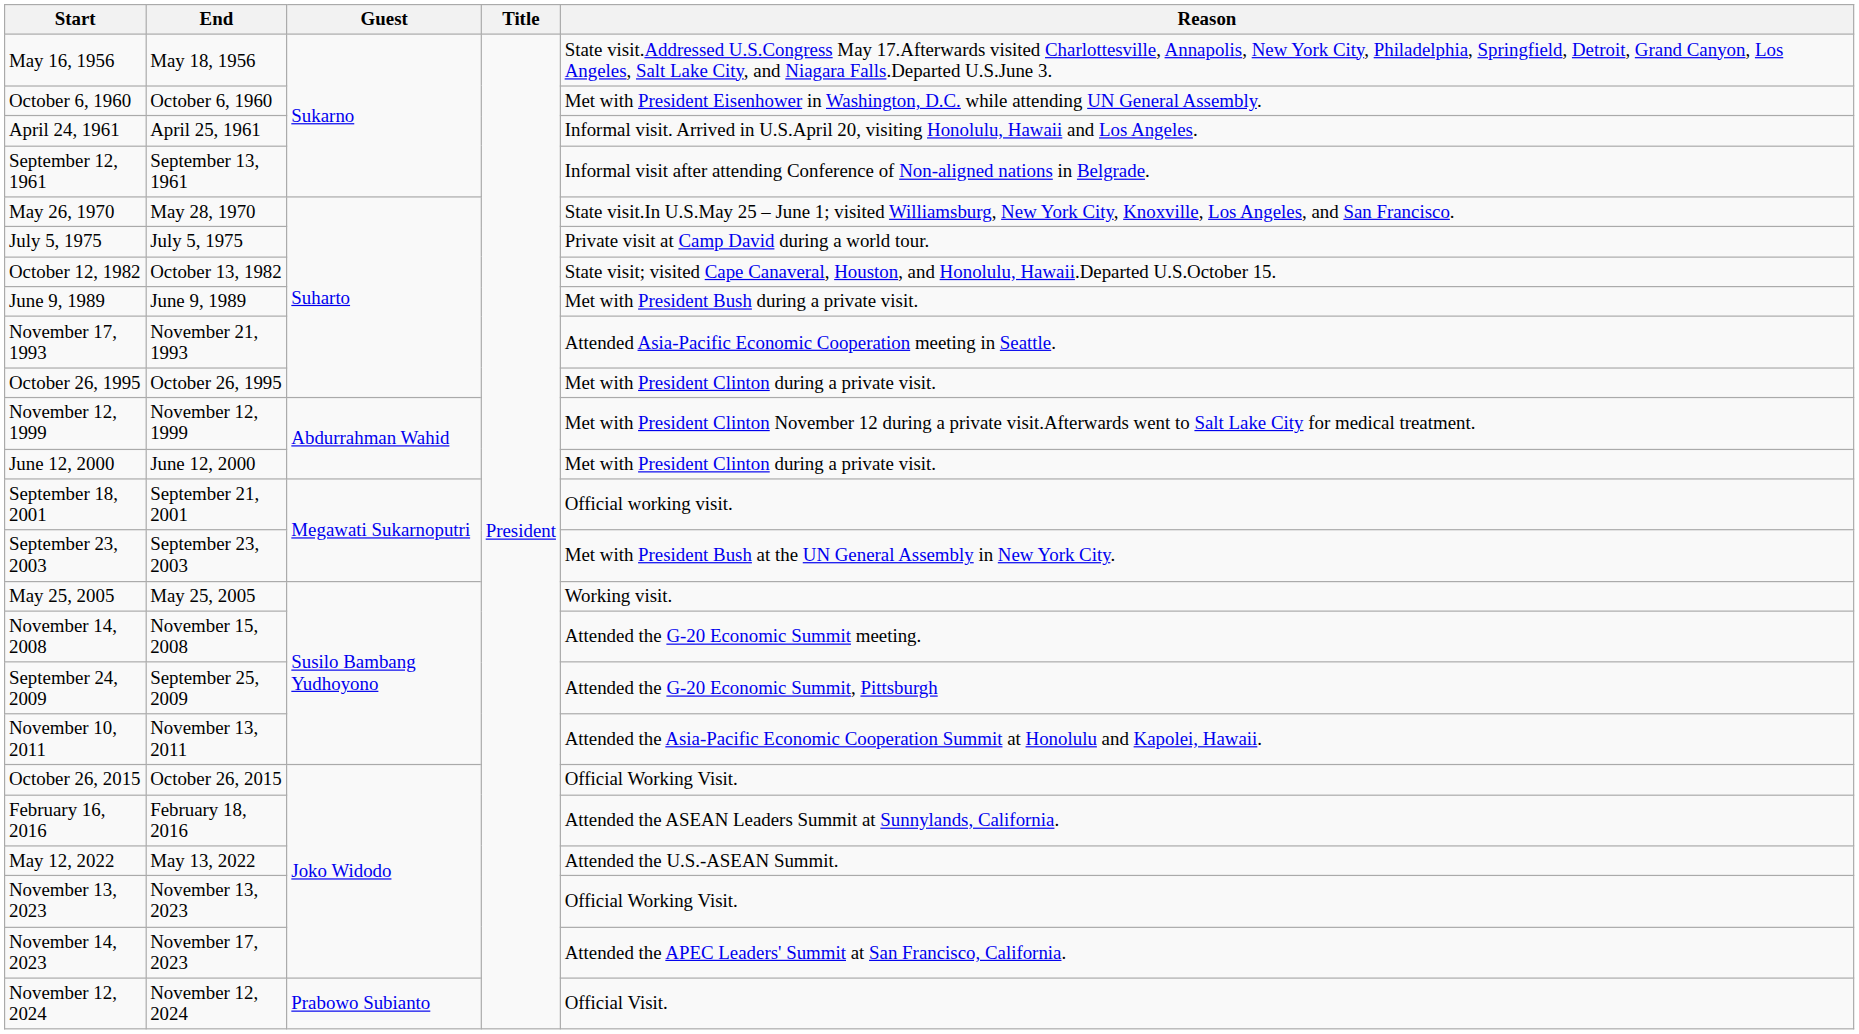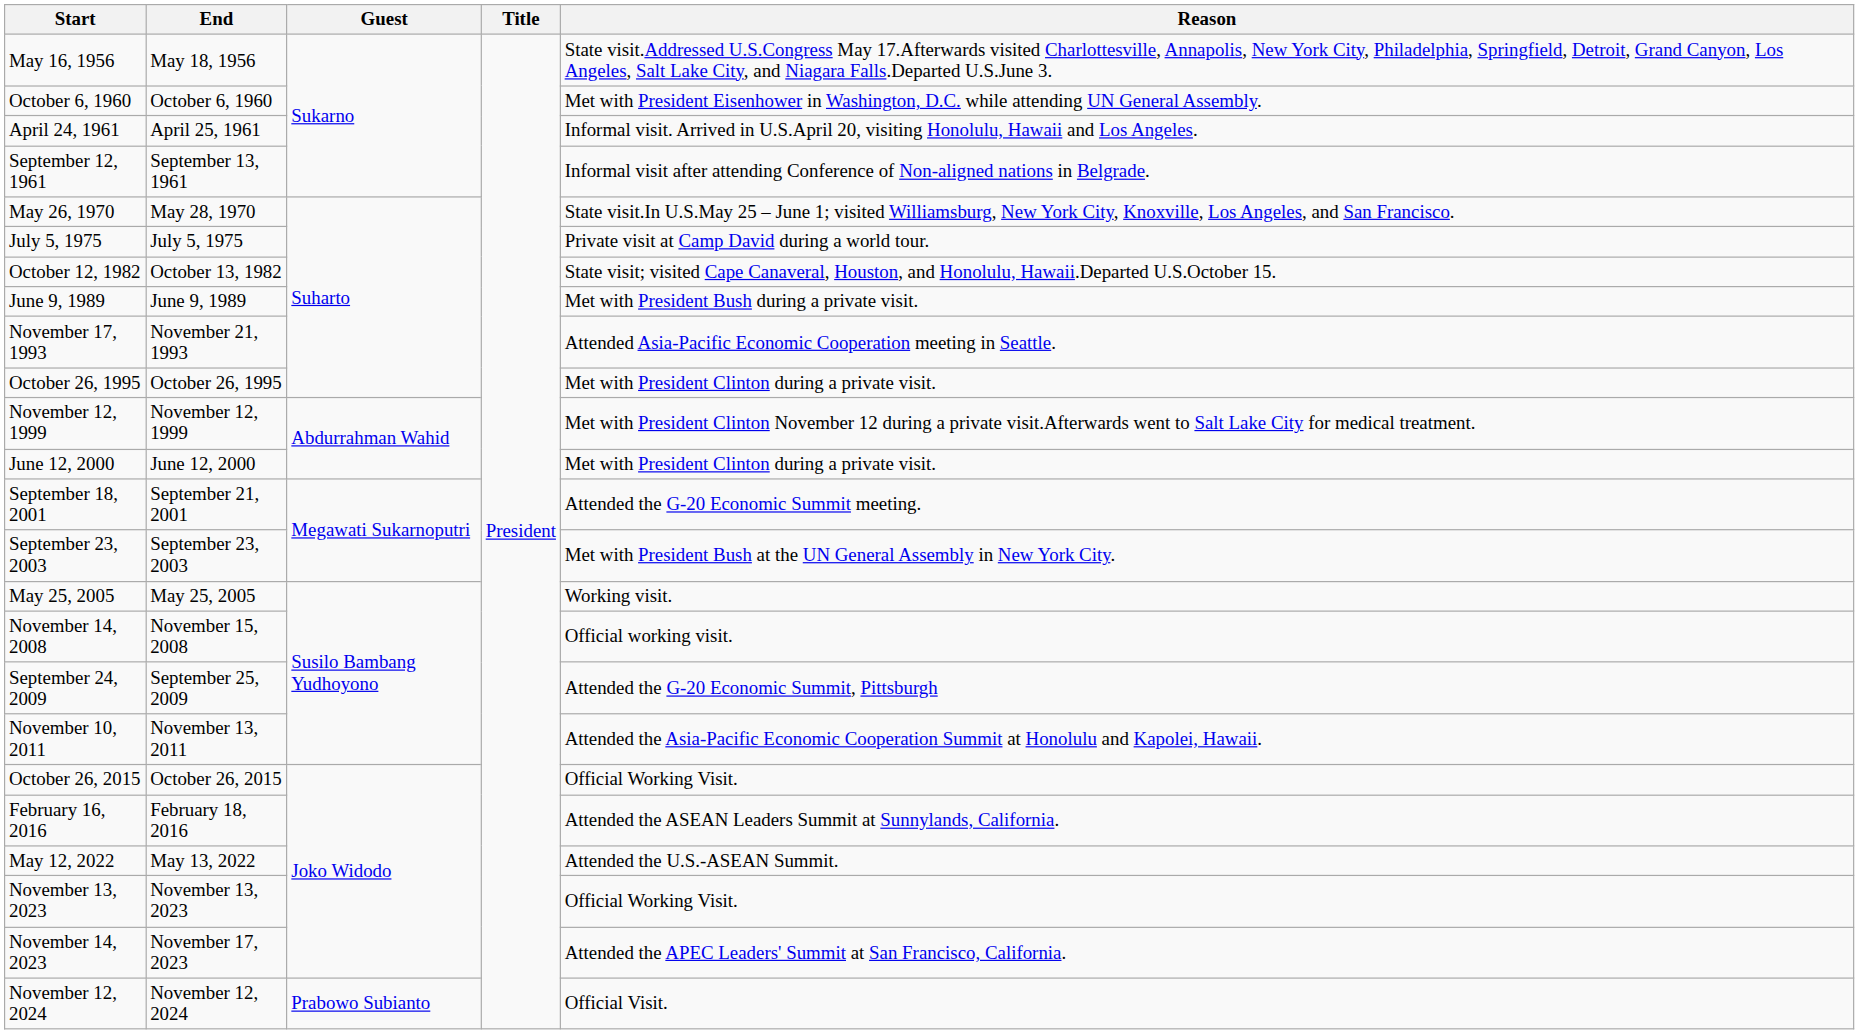(649, 504) Official working visit. -> (743, 504) Attended the G-20 Economic Summit meeting.
(743, 636) Attended the G-20 Economic Summit meeting. -> (649, 636) Official working visit.
